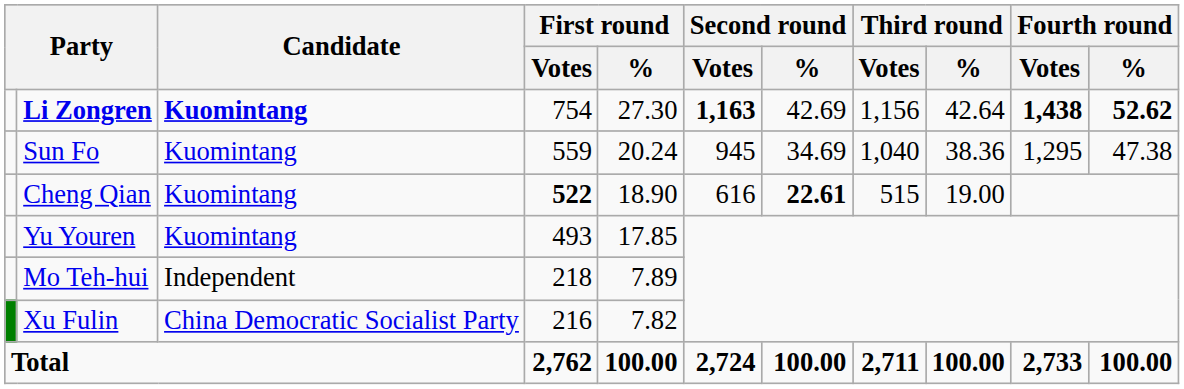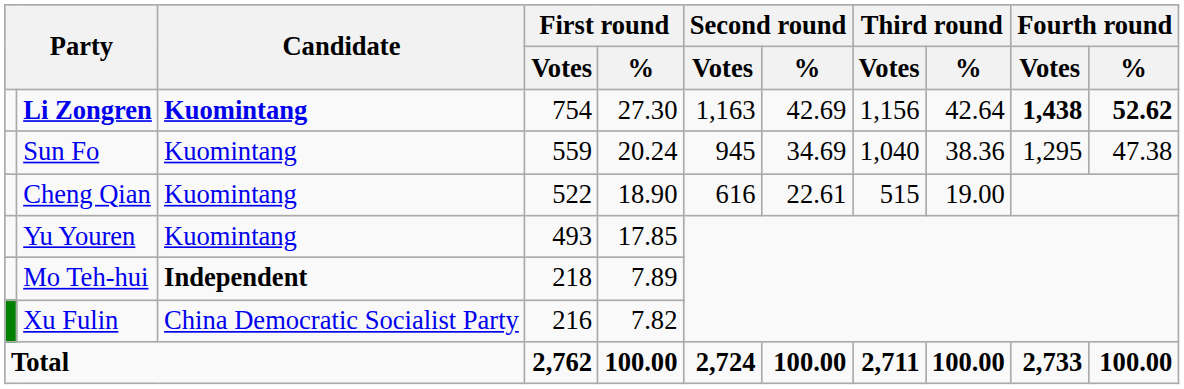(726, 109) bold -> (726, 109) normal
(572, 194) bold -> (572, 194) normal
(816, 194) bold -> (816, 194) normal
(230, 278) normal -> (236, 278) bold
